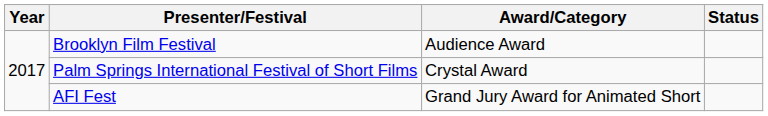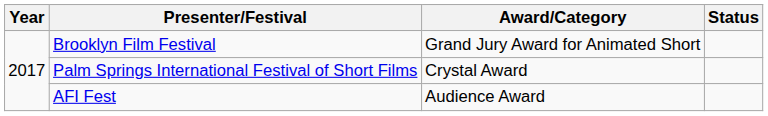(485, 44) Audience Award -> (563, 44) Grand Jury Award for Animated Short
(563, 96) Grand Jury Award for Animated Short -> (485, 96) Audience Award
